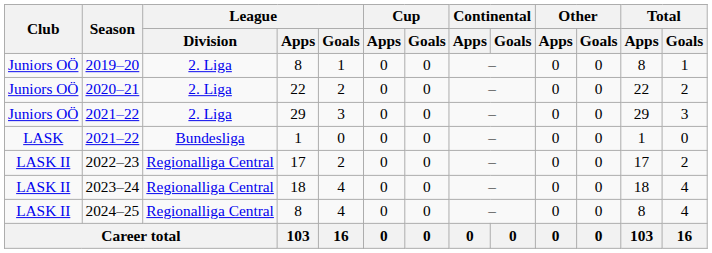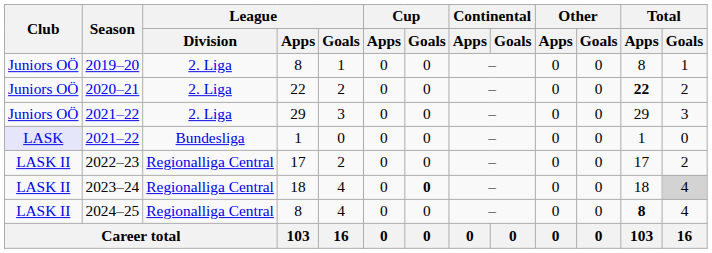(642, 89) normal -> (642, 89) bold
(43, 138) no background -> (43, 138) lavender background
(427, 187) normal -> (427, 187) bold
(684, 187) no background -> (684, 187) lightgrey background
(642, 211) normal -> (642, 211) bold
